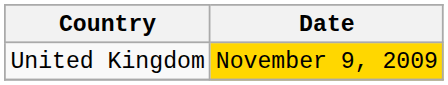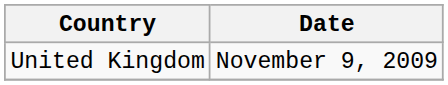(327, 61) gold background -> (327, 61) no background
